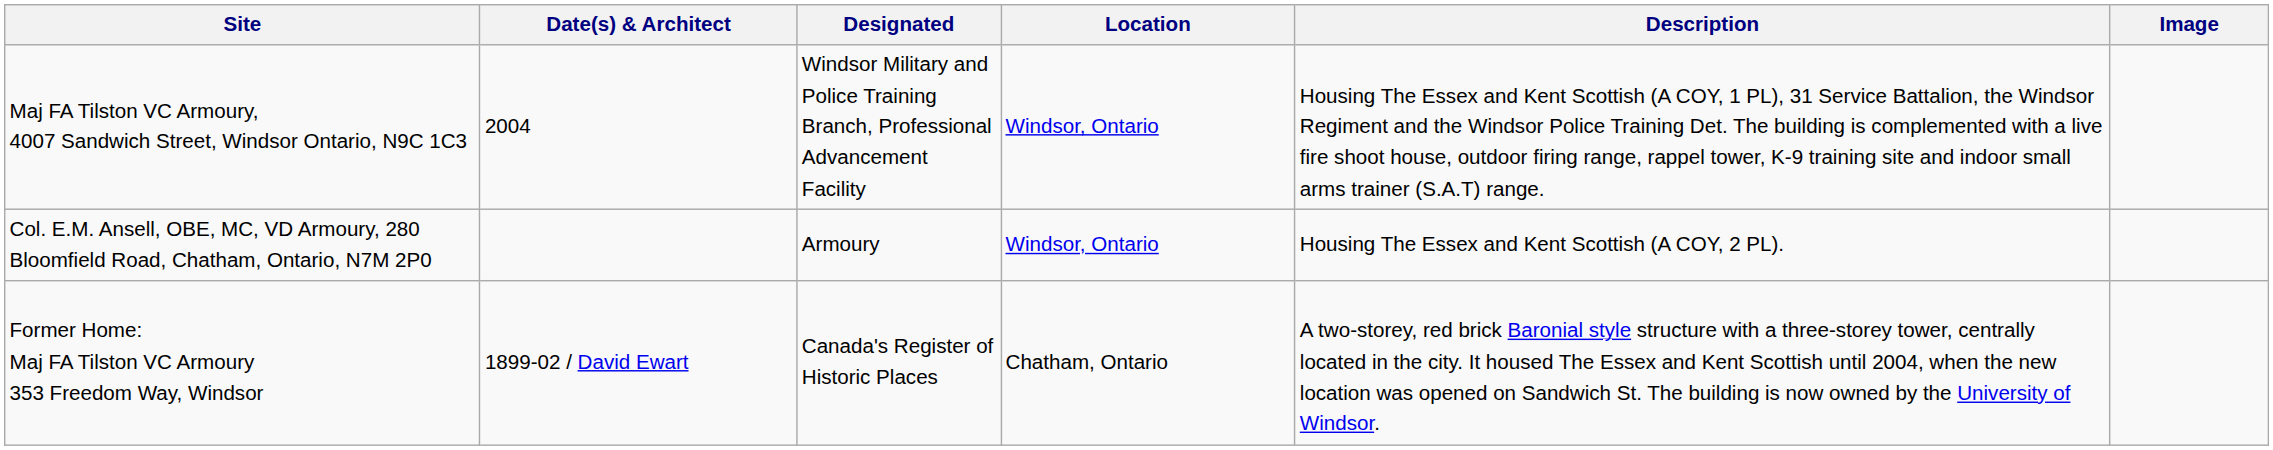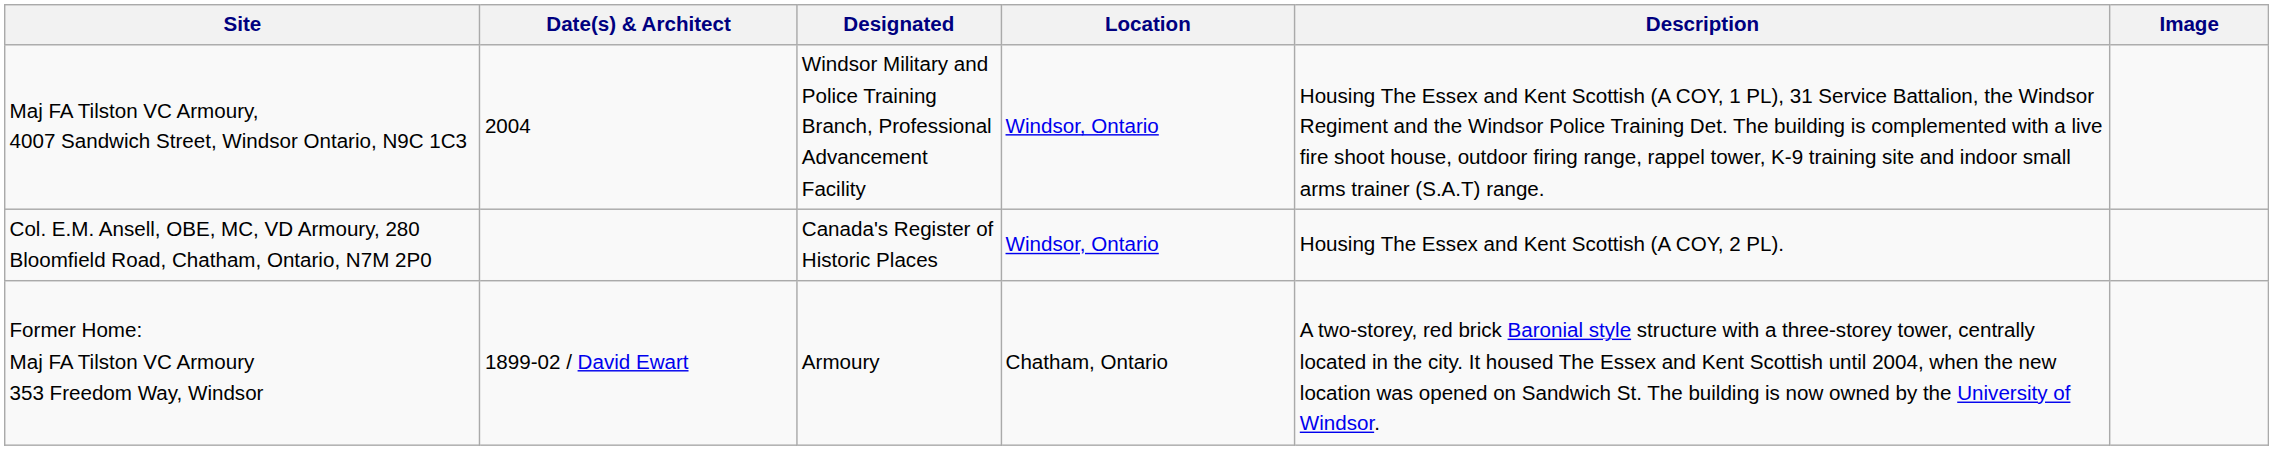(841, 244) Armoury -> (898, 244) Canada's Register of Historic Places
(898, 362) Canada's Register of Historic Places -> (841, 362) Armoury
